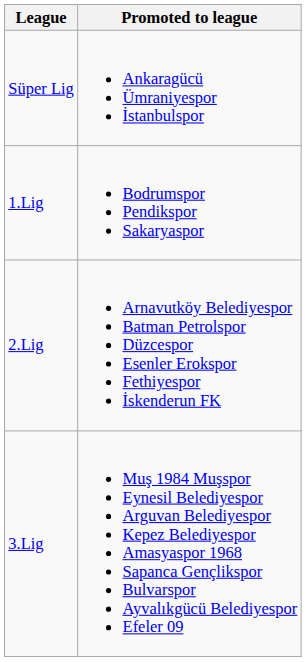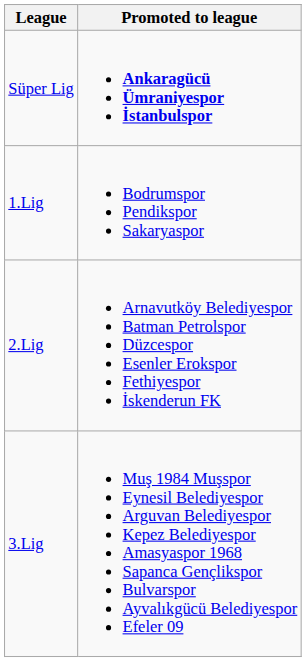(189, 97) normal -> (189, 97) bold
